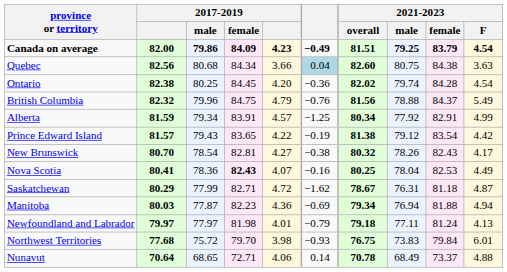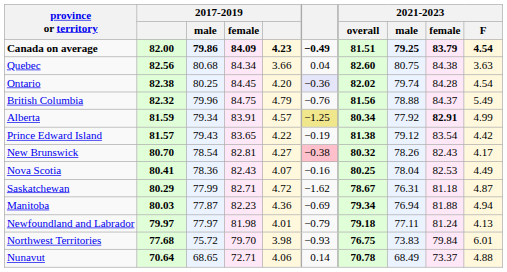(320, 65) lightblue background -> (320, 65) no background
(317, 83) no background -> (317, 83) lavender background
(317, 118) no background -> (317, 118) khaki background
(445, 118) normal -> (445, 118) bold
(317, 153) no background -> (317, 153) pink background
(244, 170) bold -> (244, 170) normal
